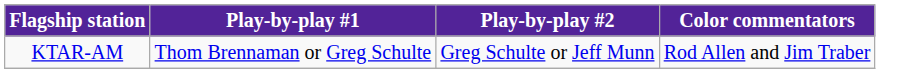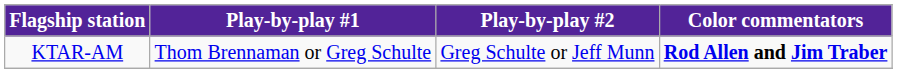(767, 52) normal -> (776, 52) bold
